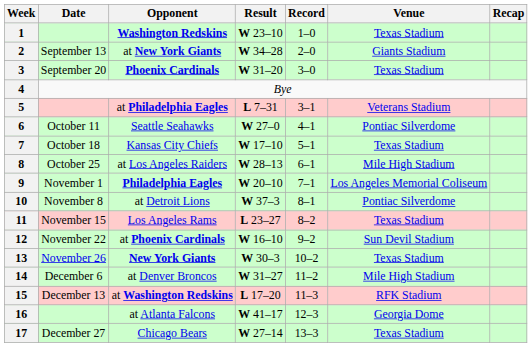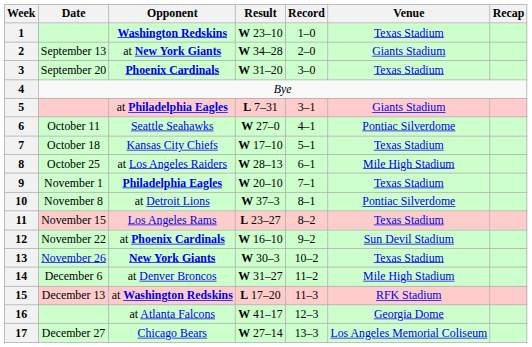(409, 107) Veterans Stadium -> (409, 107) Giants Stadium
(409, 182) Los Angeles Memorial Coliseum -> (409, 182) Texas Stadium
(409, 333) Texas Stadium -> (409, 333) Los Angeles Memorial Coliseum
